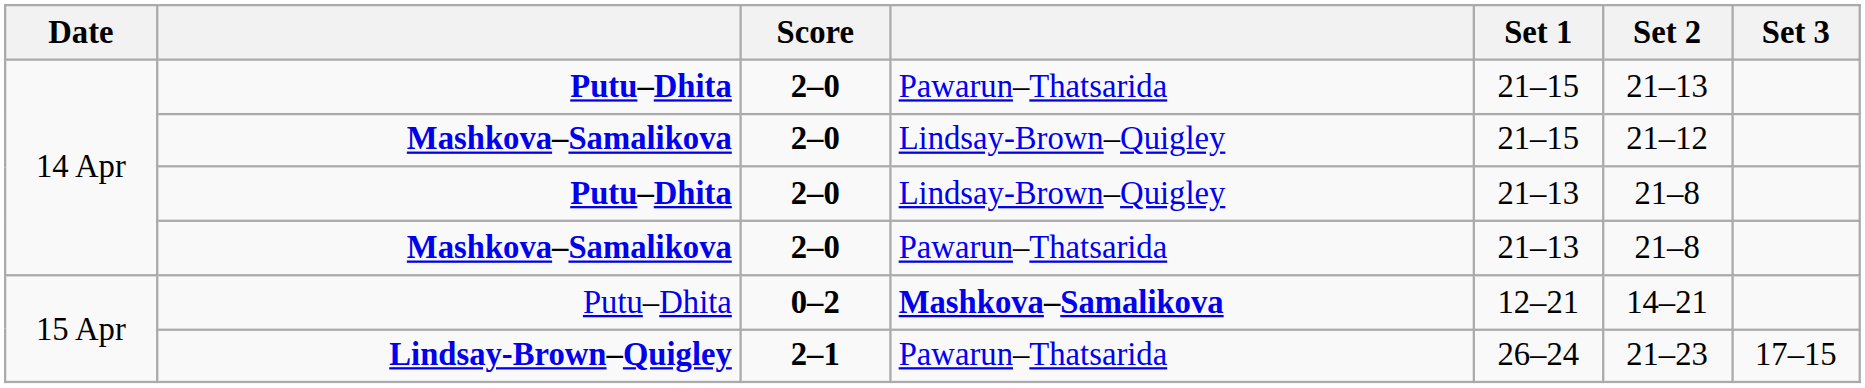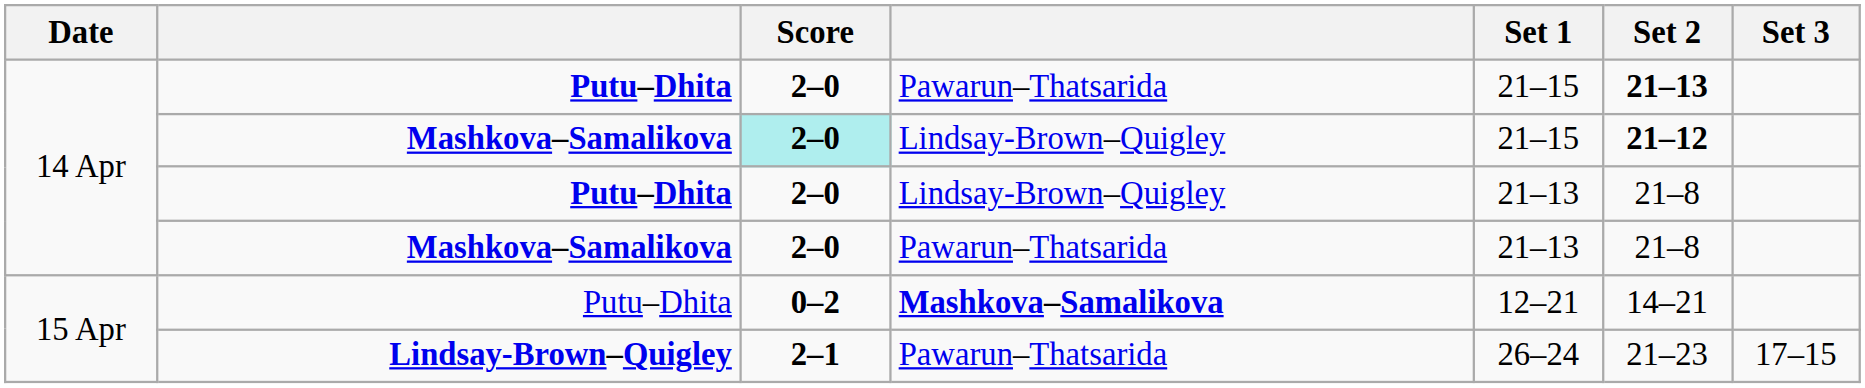(1667, 85) normal -> (1667, 85) bold
(815, 139) no background -> (815, 139) paleturquoise background
(1667, 139) normal -> (1667, 139) bold
